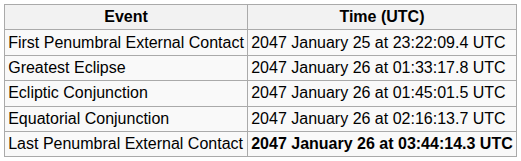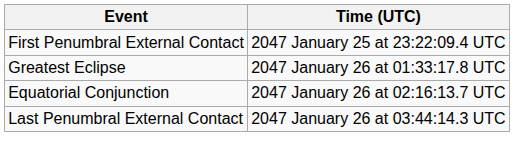- row: (78, 93)
(382, 144) bold -> (378, 118) normal
